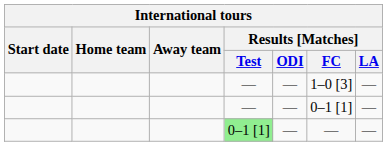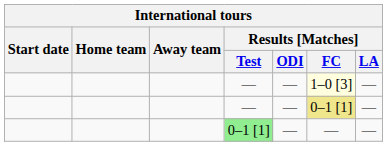(331, 84) no background -> (331, 84) lightyellow background
(331, 107) no background -> (331, 107) khaki background
